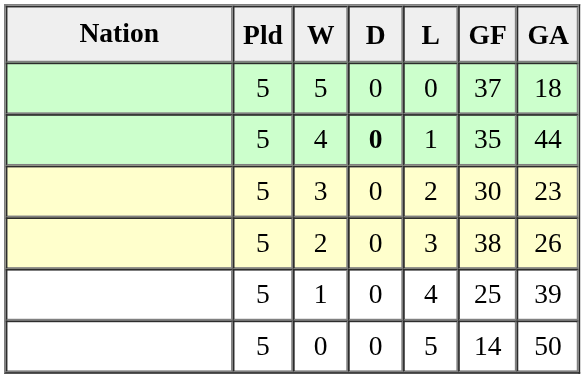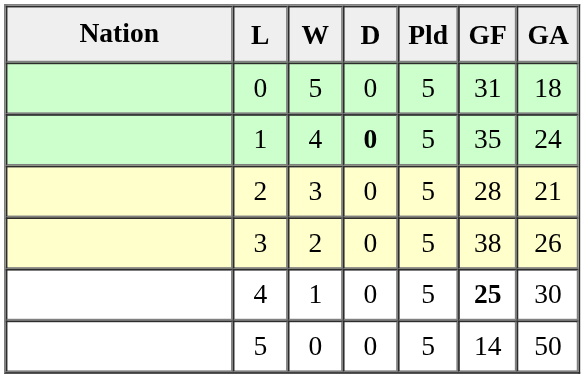columns swapped: (263, 33) <-> (431, 33)
(488, 87) 37 -> (488, 87) 31
(548, 139) 44 -> (548, 139) 24
(488, 191) 30 -> (488, 191) 28
(548, 191) 23 -> (548, 191) 21
(488, 294) normal -> (488, 294) bold
(548, 294) 39 -> (548, 294) 30
